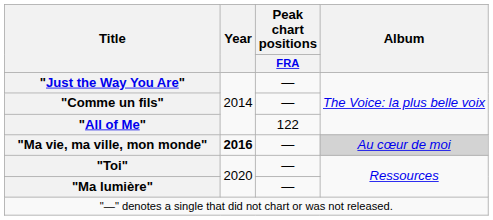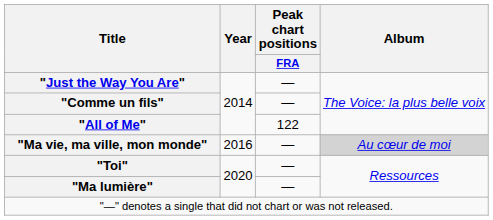(238, 145) bold -> (238, 145) normal
